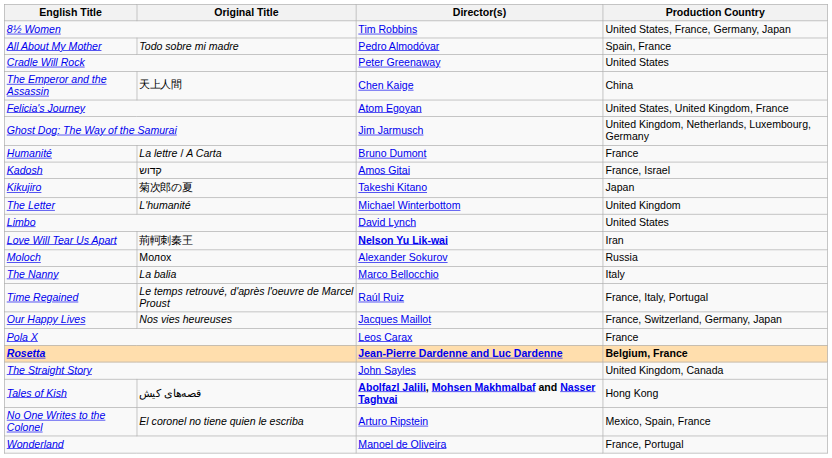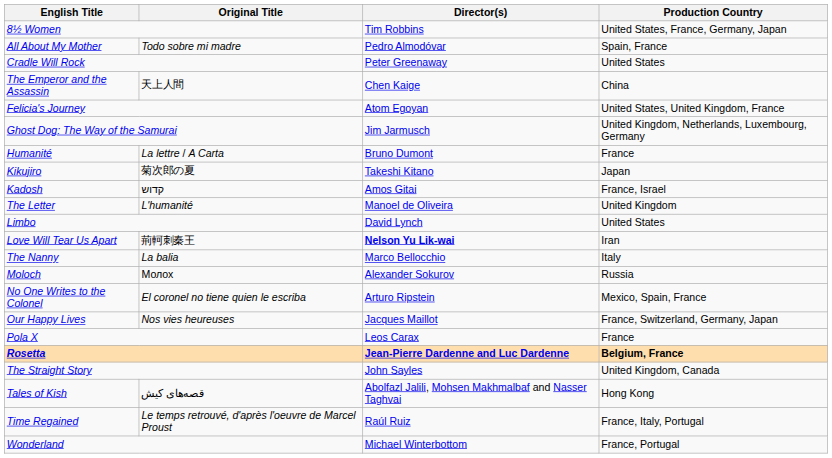rows swapped: (25, 170) <-> (24, 188)
(409, 206) Michael Winterbottom -> (409, 206) Manoel de Oliveira
rows swapped: (24, 258) <-> (33, 275)
rows swapped: (56, 421) <-> (43, 297)
(477, 393) bold -> (476, 393) normal
(402, 444) Manoel de Oliveira -> (416, 444) Michael Winterbottom
